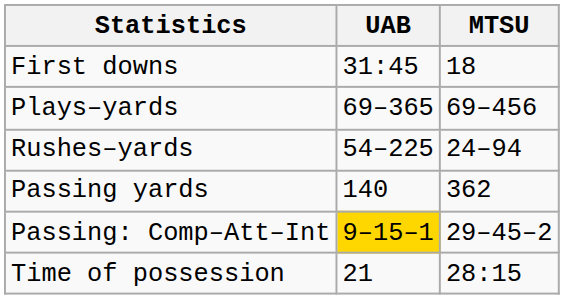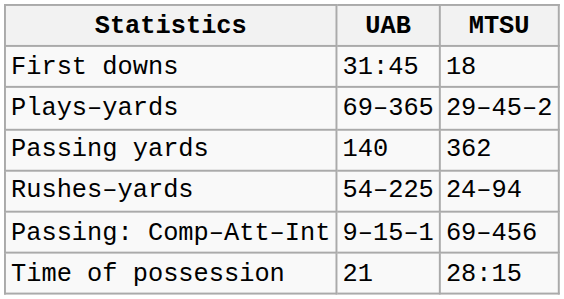(492, 108) 69–456 -> (499, 108) 29–45–2
rows swapped: (102, 150) <-> (110, 191)
(388, 232) gold background -> (388, 232) no background
(499, 232) 29–45–2 -> (492, 232) 69–456
